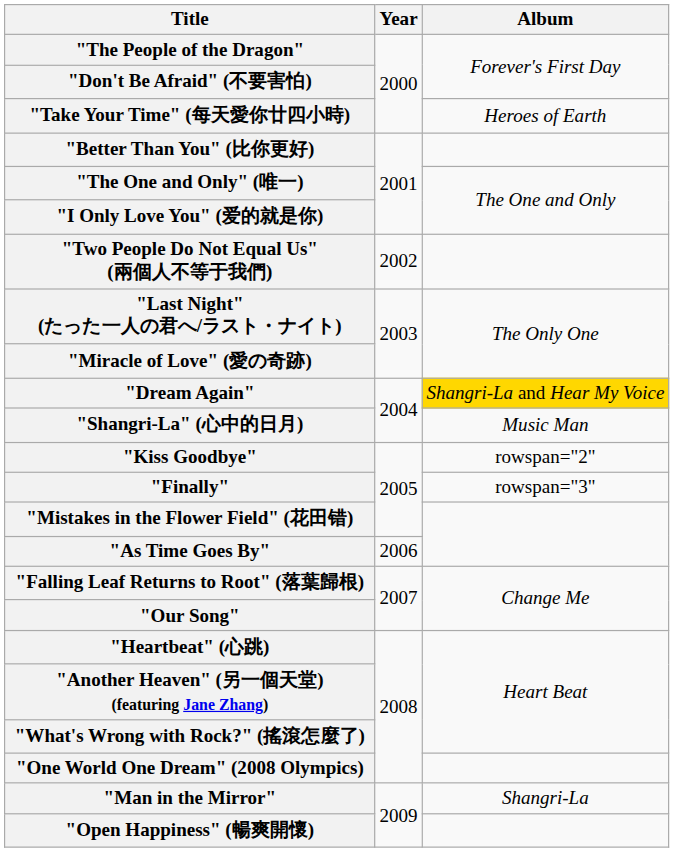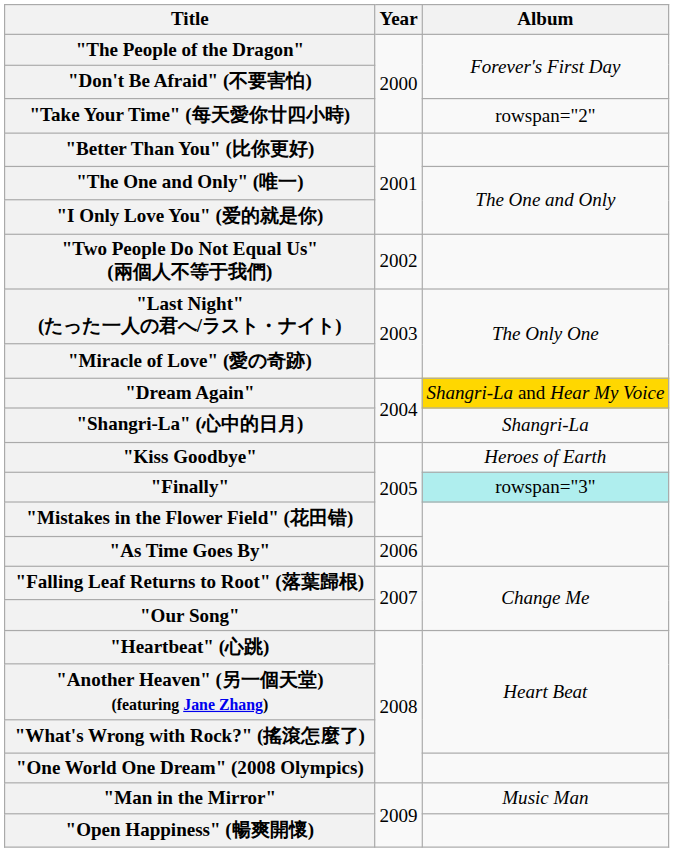(545, 115) Heroes of Earth -> (545, 115) rowspan="2"
(545, 424) Music Man -> (545, 424) Shangri-La
(545, 456) rowspan="2" -> (545, 456) Heroes of Earth
(545, 487) no background -> (545, 487) paleturquoise background
(545, 798) Shangri-La -> (545, 798) Music Man
